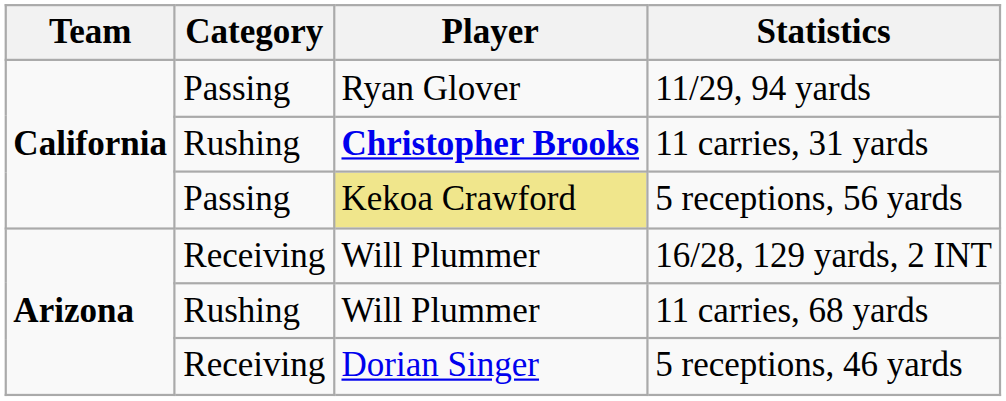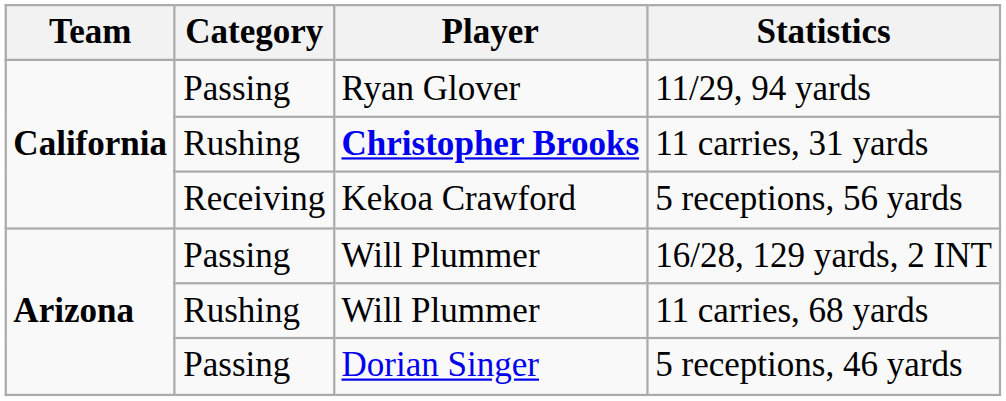(237, 199) Passing -> (254, 199) Receiving
(459, 199) khaki background -> (459, 199) no background
(254, 254) Receiving -> (237, 254) Passing
(254, 365) Receiving -> (237, 365) Passing
